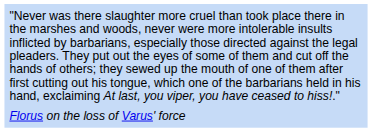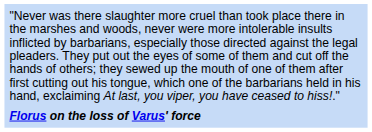(97, 116) normal -> (105, 116) bold
